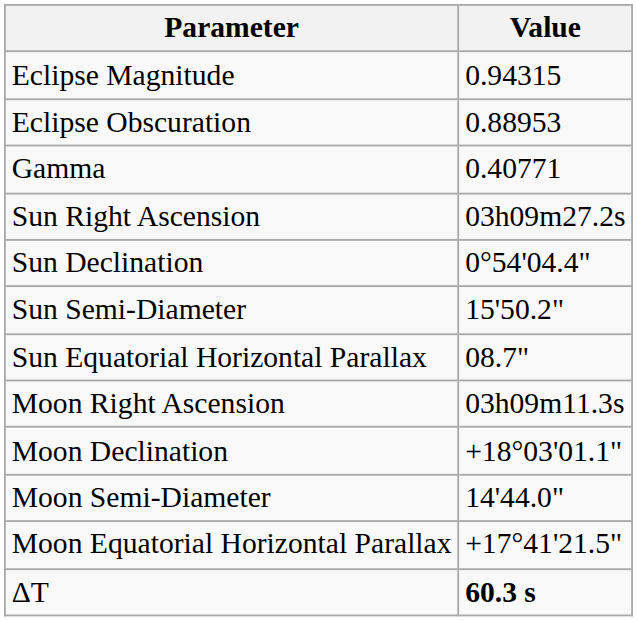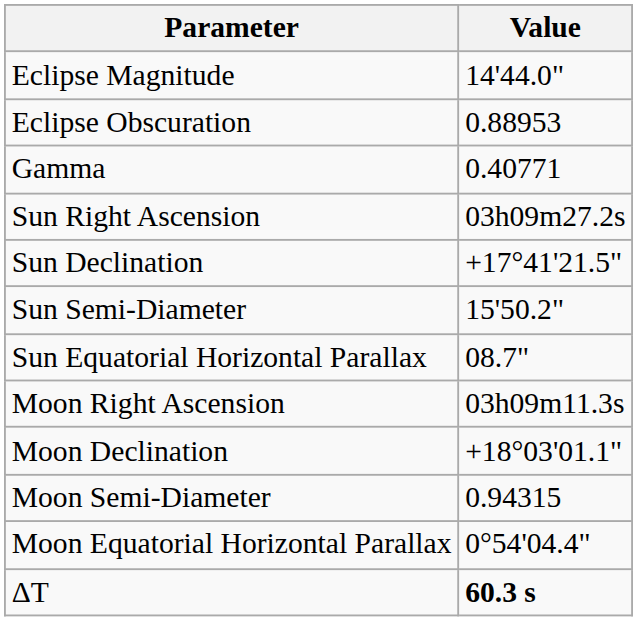(513, 74) 0.94315 -> (515, 74) 14'44.0"
(528, 262) 0°54'04.4" -> (544, 262) +17°41'21.5"
(515, 497) 14'44.0" -> (513, 497) 0.94315
(544, 544) +17°41'21.5" -> (528, 544) 0°54'04.4"
